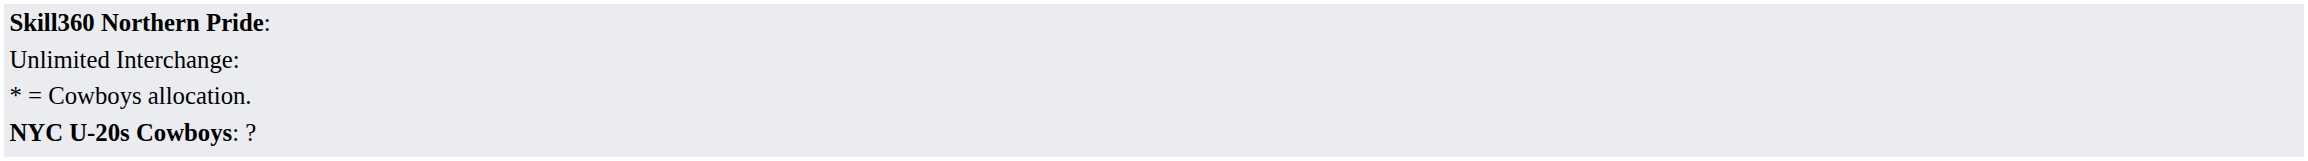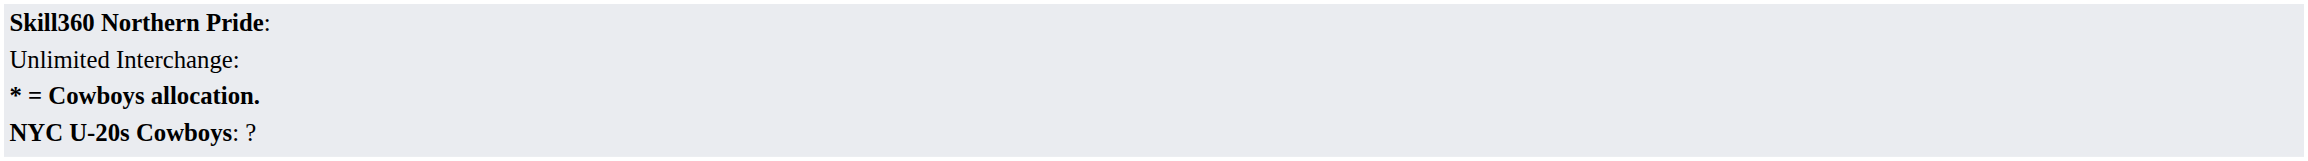(131, 96) normal -> (135, 96) bold
